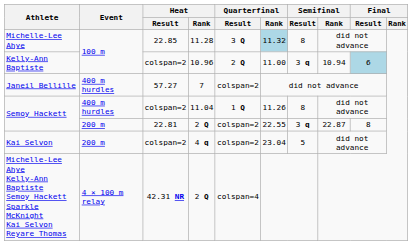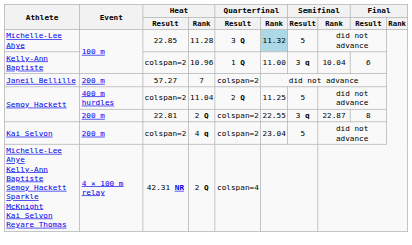(303, 40) 8 -> (303, 40) 5
(238, 62) 2 Q -> (238, 62) 1 Q
(334, 62) 10.94 -> (334, 62) 10.04
(368, 62) lightblue background -> (368, 62) no background
(98, 85) 400 m hurdles -> (93, 80) 200 m
(238, 107) 1 Q -> (238, 98) 2 Q
(274, 107) 11.26 -> (274, 98) 11.25
(303, 107) 8 -> (303, 98) 5
